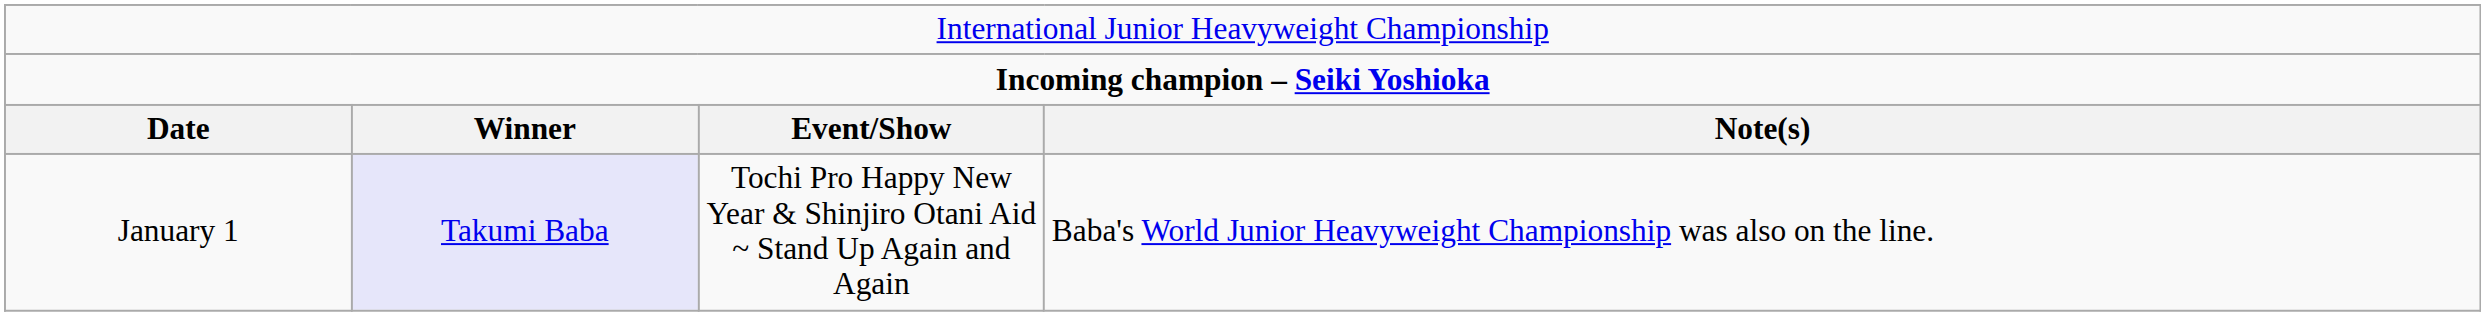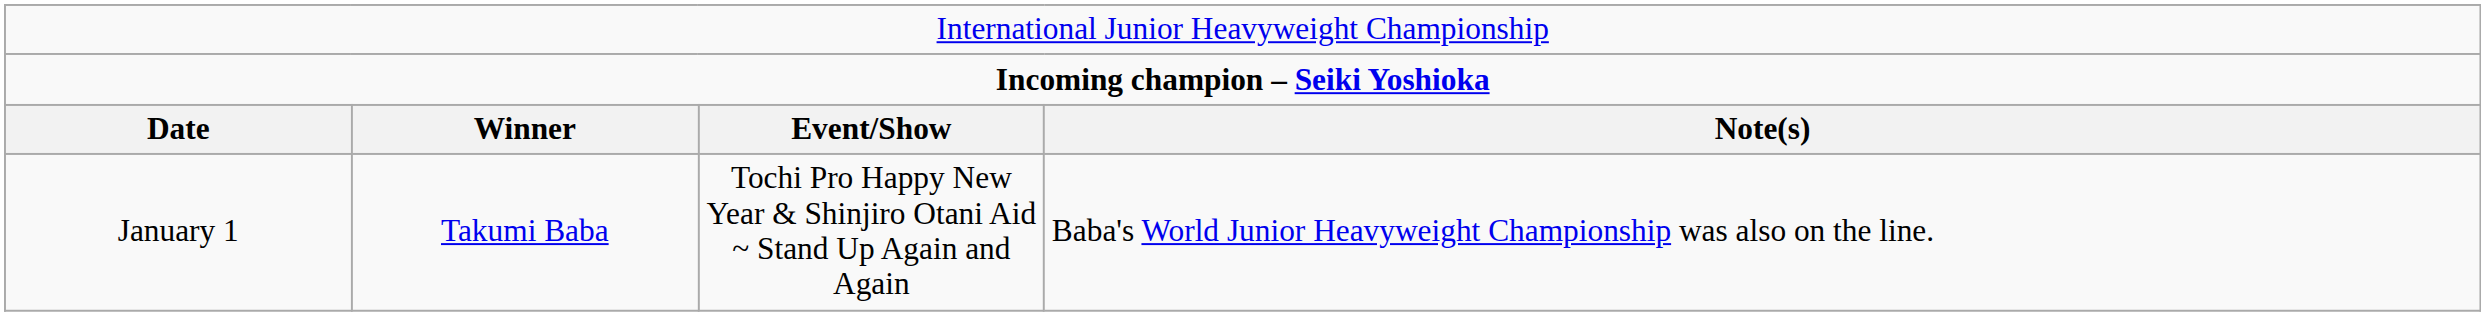(525, 231) lavender background -> (525, 231) no background
